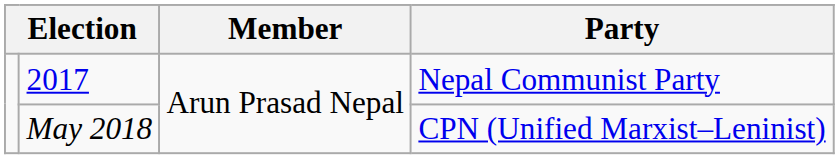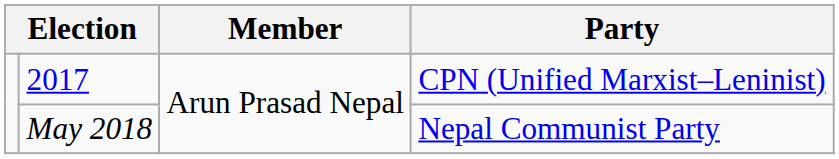(569, 78) Nepal Communist Party -> (622, 78) CPN (Unified Marxist–Leninist)
(622, 128) CPN (Unified Marxist–Leninist) -> (569, 128) Nepal Communist Party
